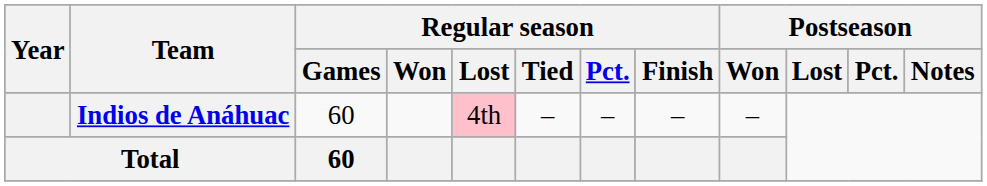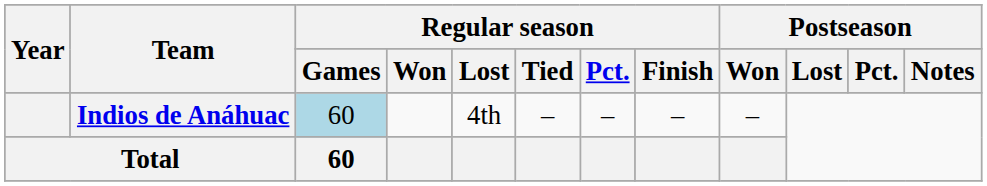(341, 114) no background -> (341, 114) lightblue background
(484, 114) pink background -> (484, 114) no background
